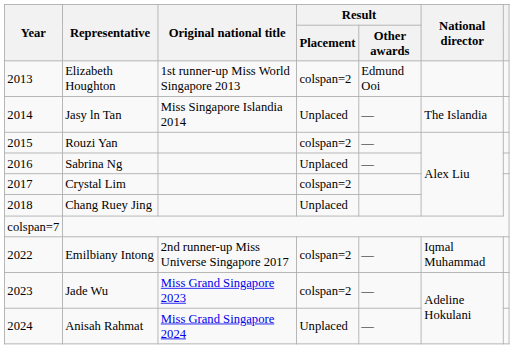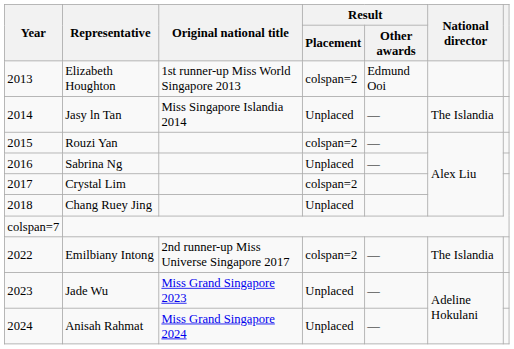(455, 254) Iqmal Muhammad -> (462, 254) The Islandia
(325, 290) colspan=2 -> (329, 290) Unplaced
